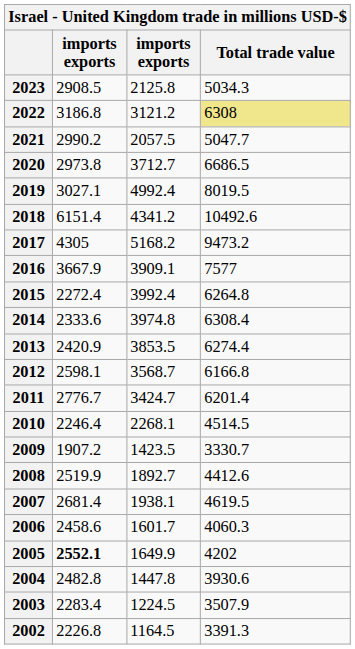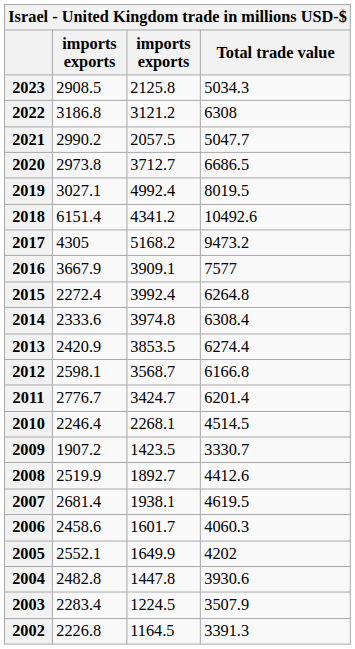(221, 113) khaki background -> (221, 113) no background
(79, 553) bold -> (79, 553) normal
